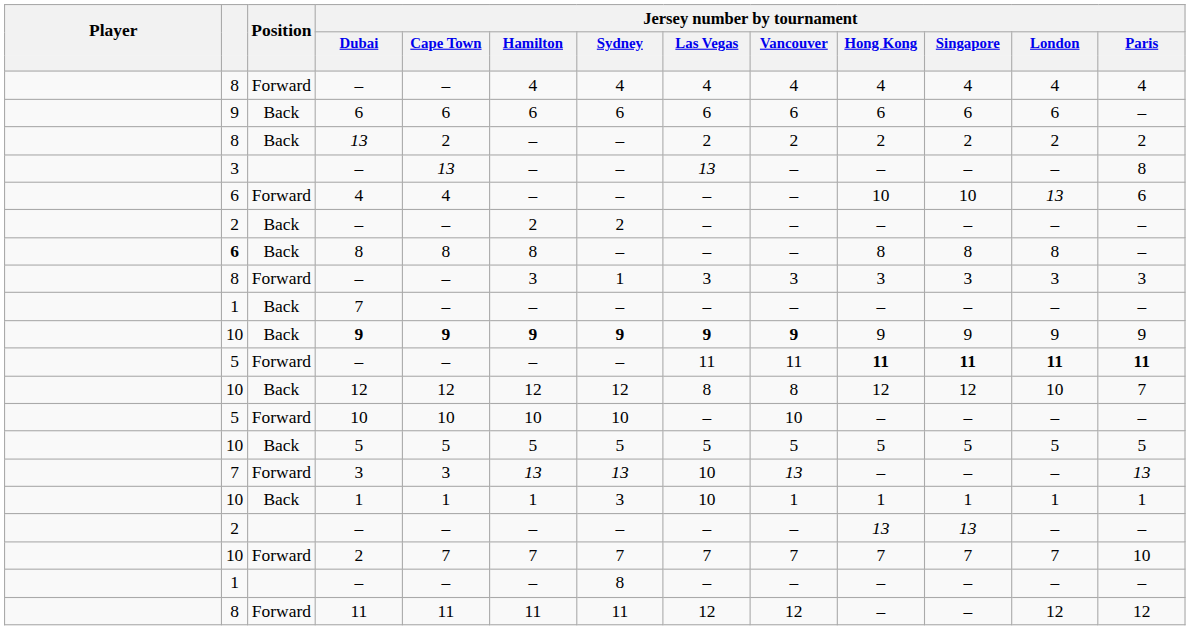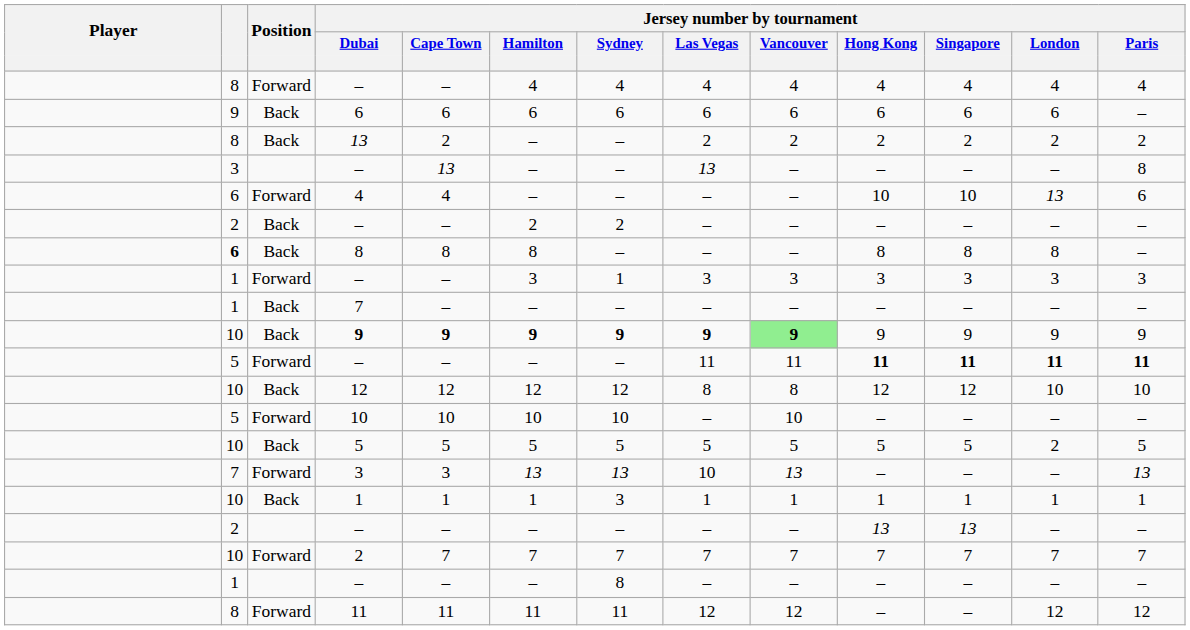(235, 278) 8 -> (235, 278) 1
(794, 334) no background -> (794, 334) lightgreen background
(1142, 389) 7 -> (1142, 389) 10
(1055, 444) 5 -> (1055, 444) 2
(707, 500) 10 -> (707, 500) 1
(1142, 555) 10 -> (1142, 555) 7
